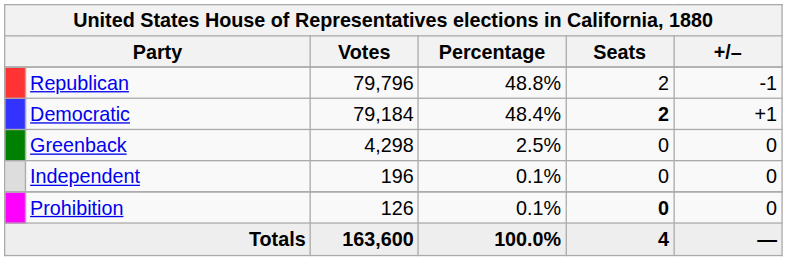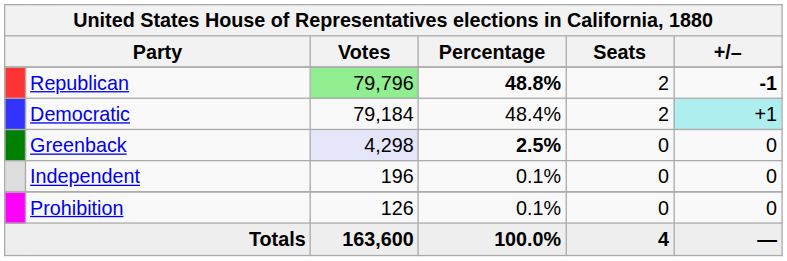(383, 83) no background -> (383, 83) lightgreen background
(533, 83) normal -> (533, 83) bold
(768, 83) normal -> (768, 83) bold
(664, 114) bold -> (664, 114) normal
(766, 114) no background -> (766, 114) paleturquoise background
(389, 146) no background -> (389, 146) lavender background
(539, 146) normal -> (539, 146) bold
(664, 208) bold -> (664, 208) normal
